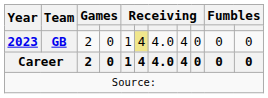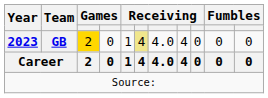(88, 41) no background -> (88, 41) gold background
